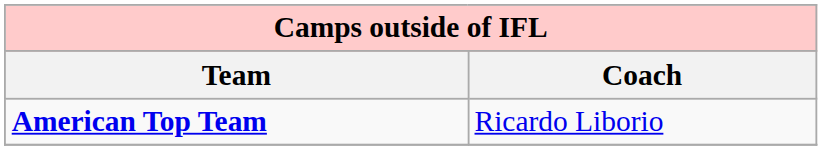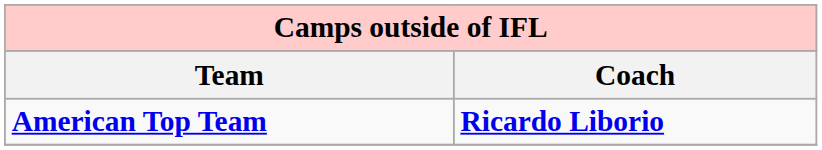(569, 121) normal -> (562, 121) bold
